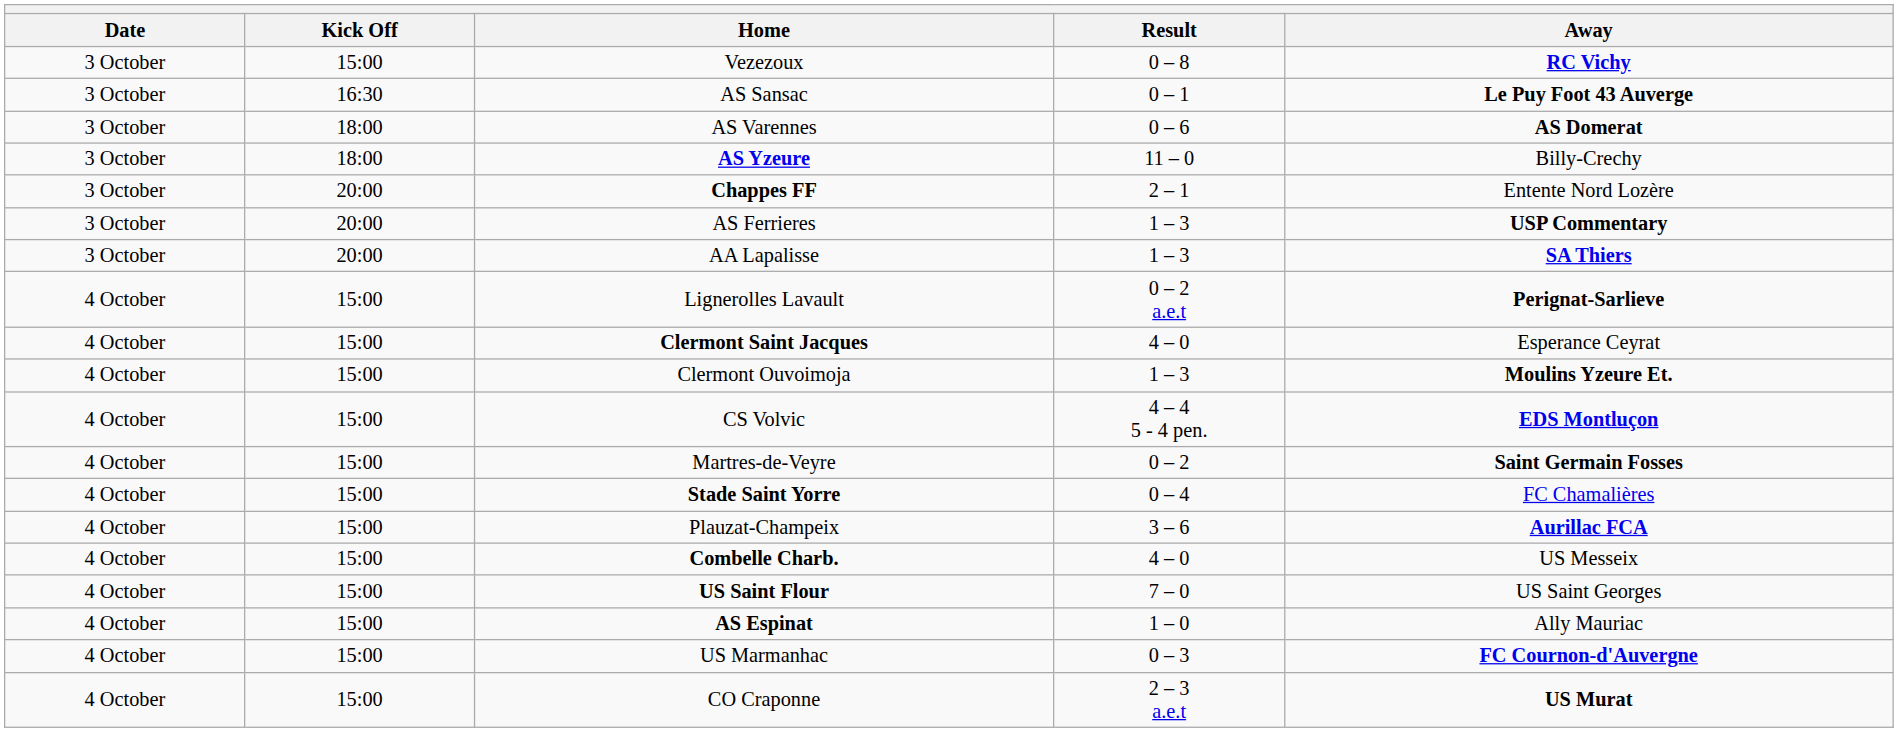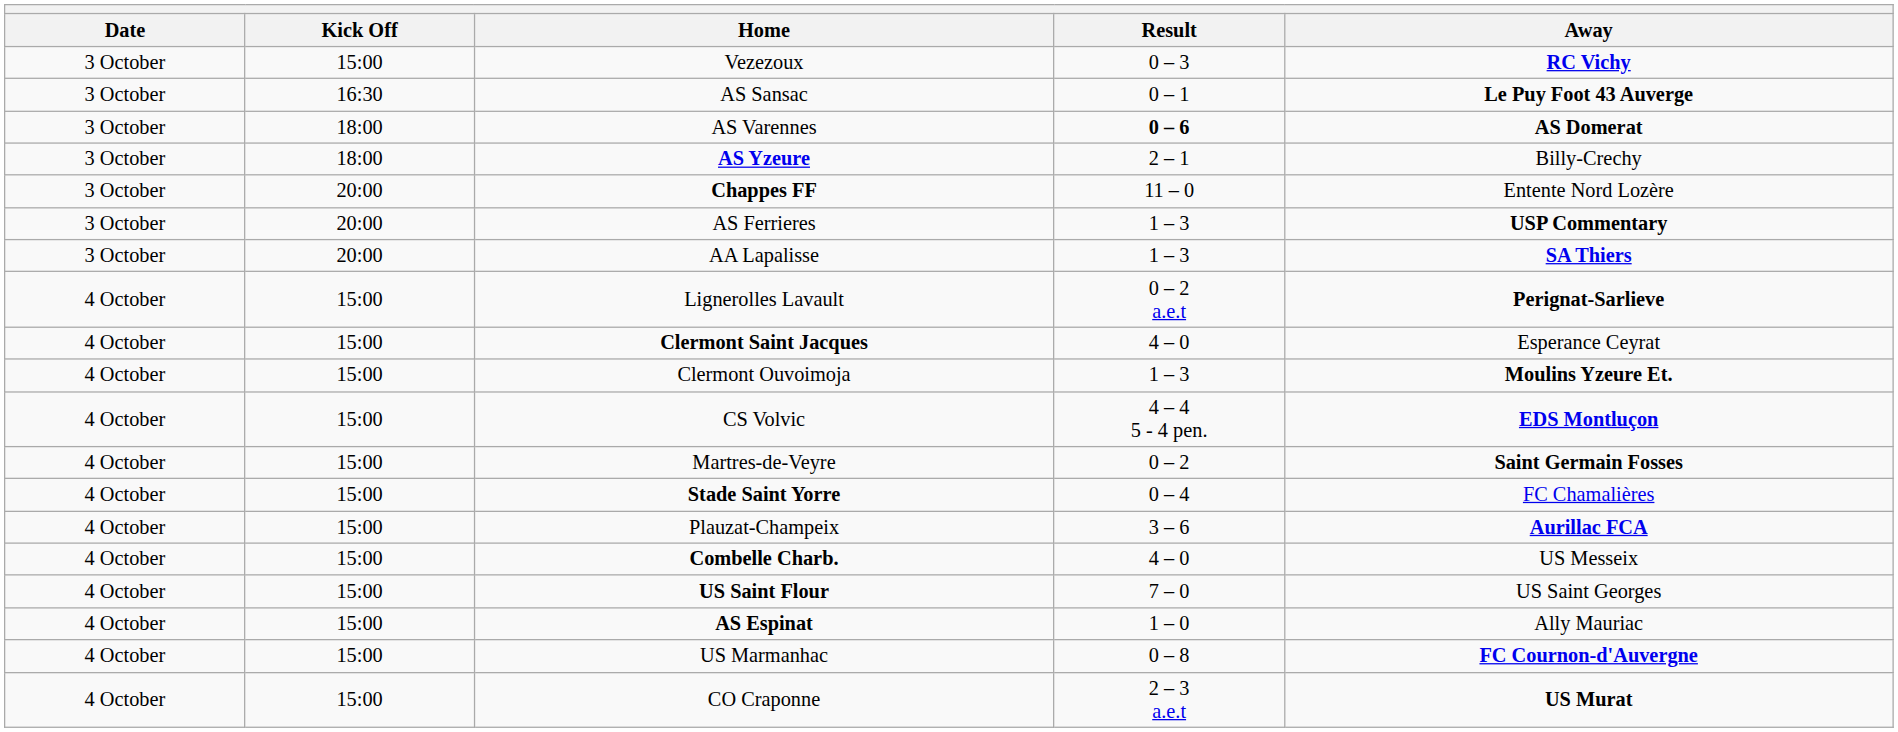(1169, 62) 0 – 8 -> (1169, 62) 0 – 3
(1169, 126) normal -> (1169, 126) bold
(1169, 158) 11 – 0 -> (1169, 158) 2 – 1
(1169, 191) 2 – 1 -> (1169, 191) 11 – 0
(1169, 655) 0 – 3 -> (1169, 655) 0 – 8
